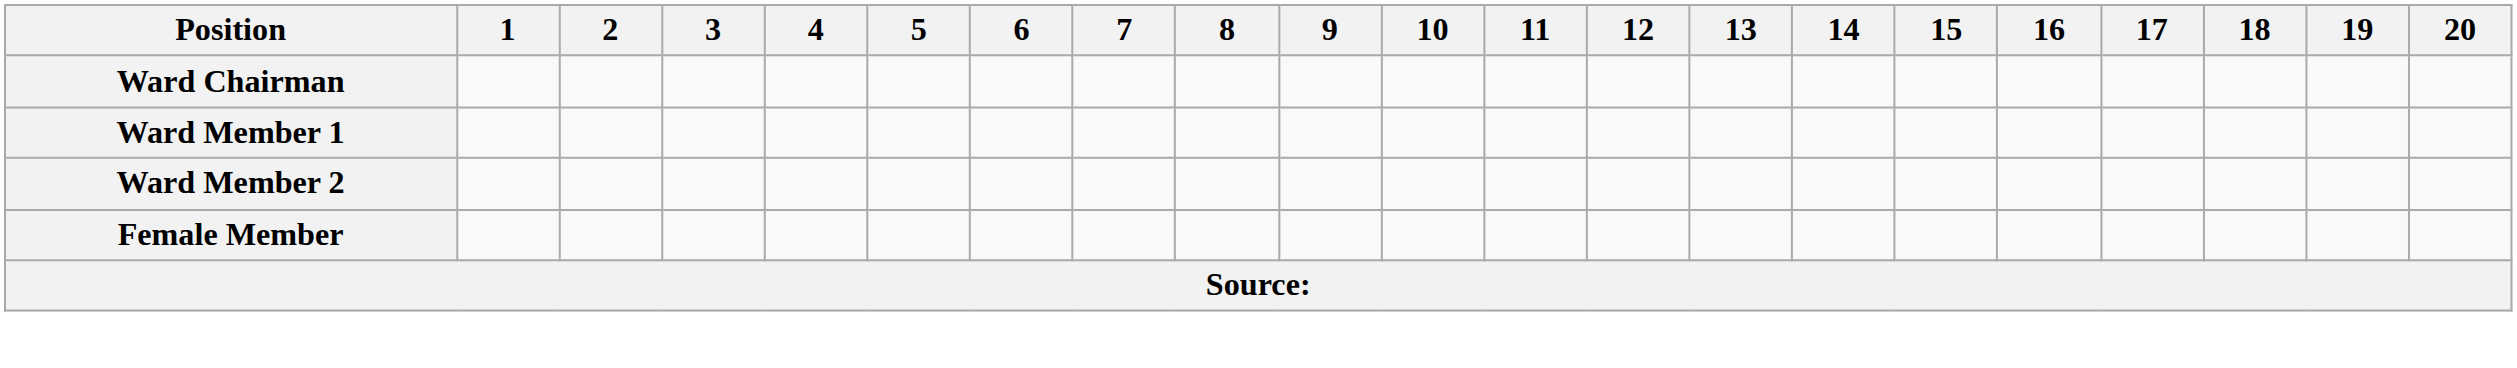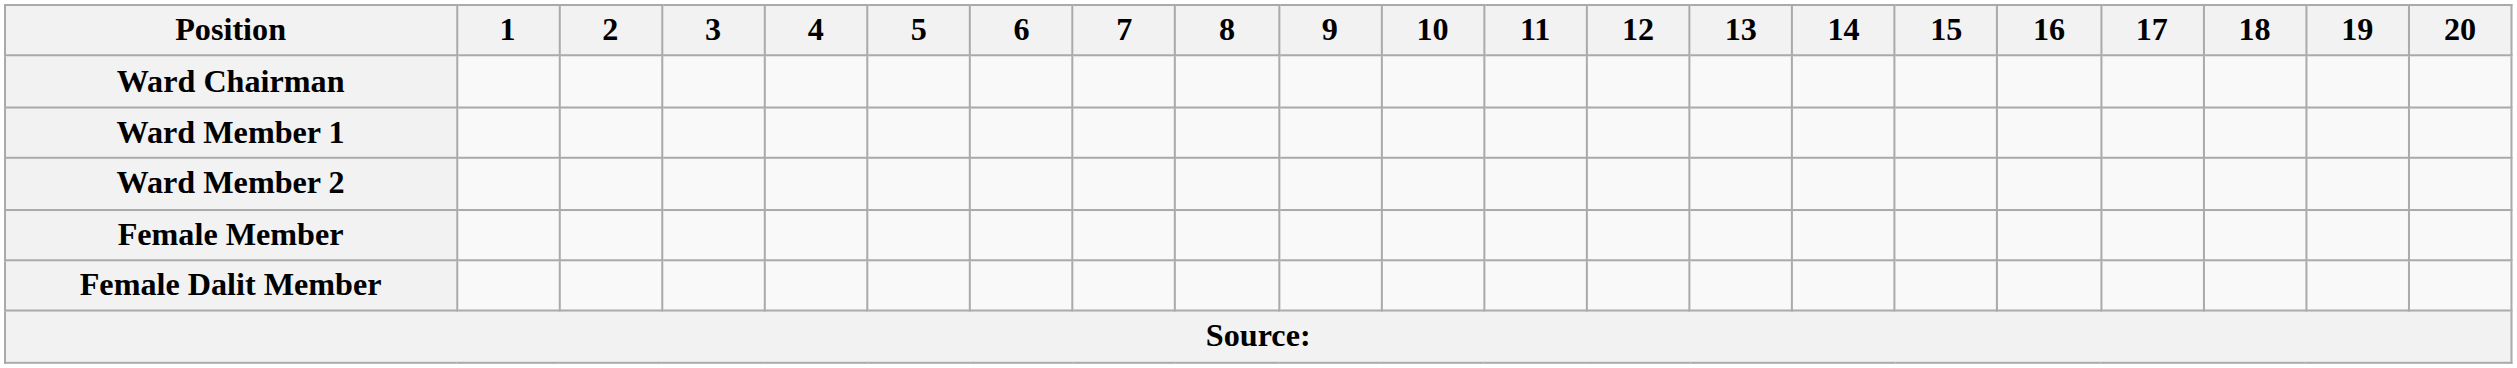+ row: (231, 285)
